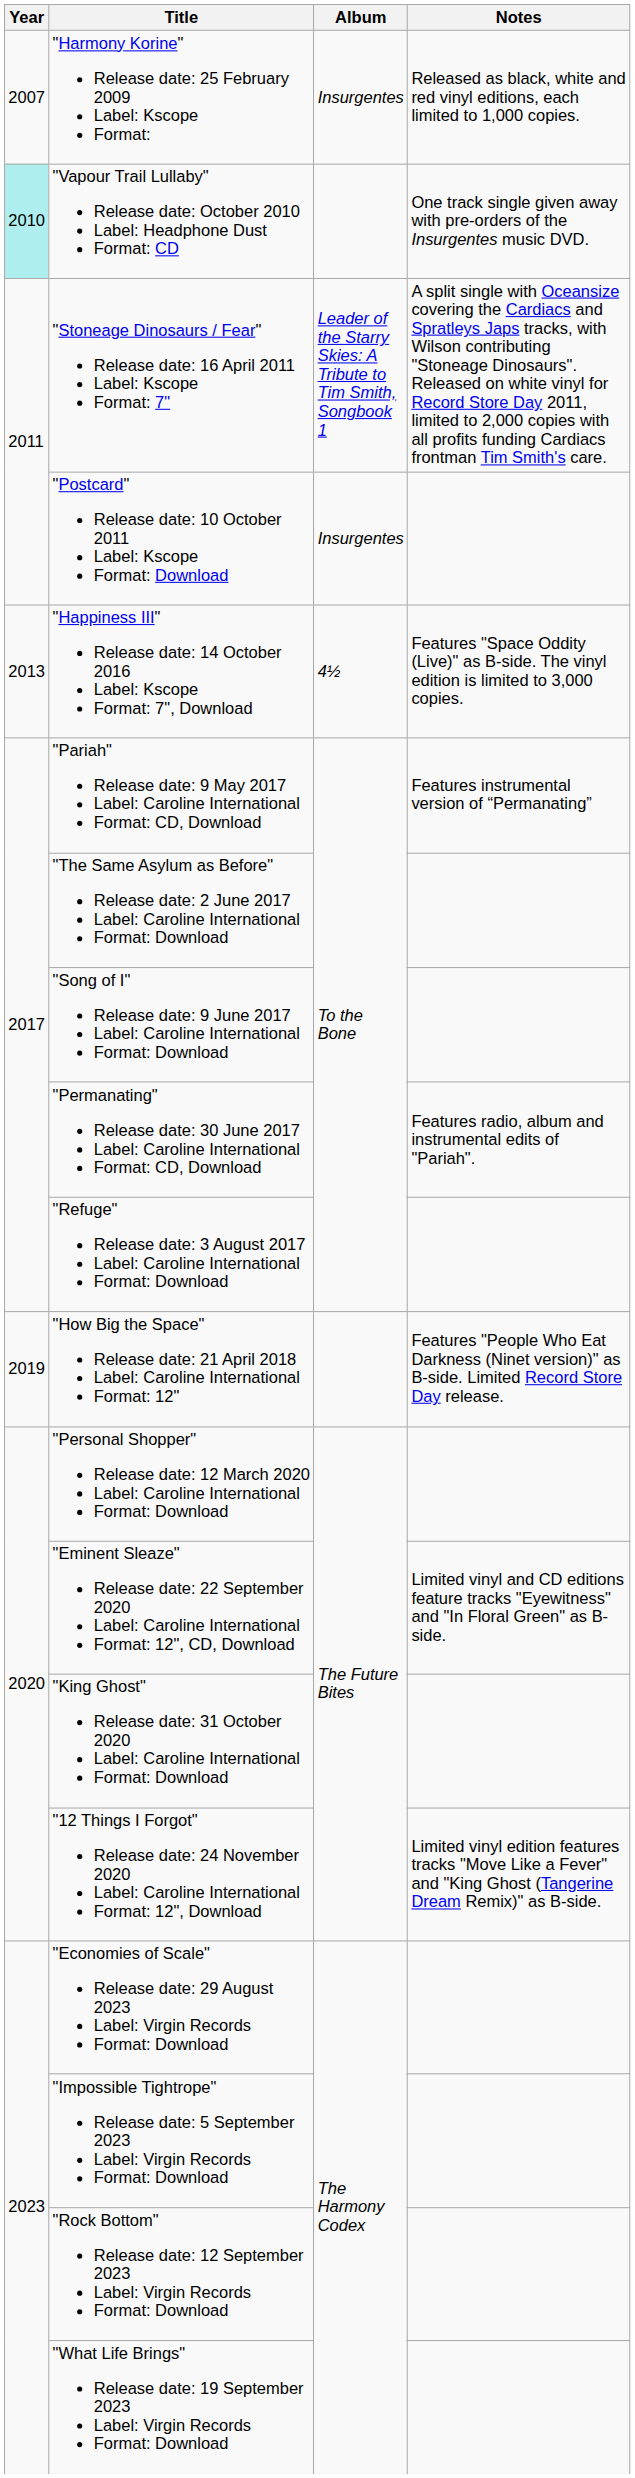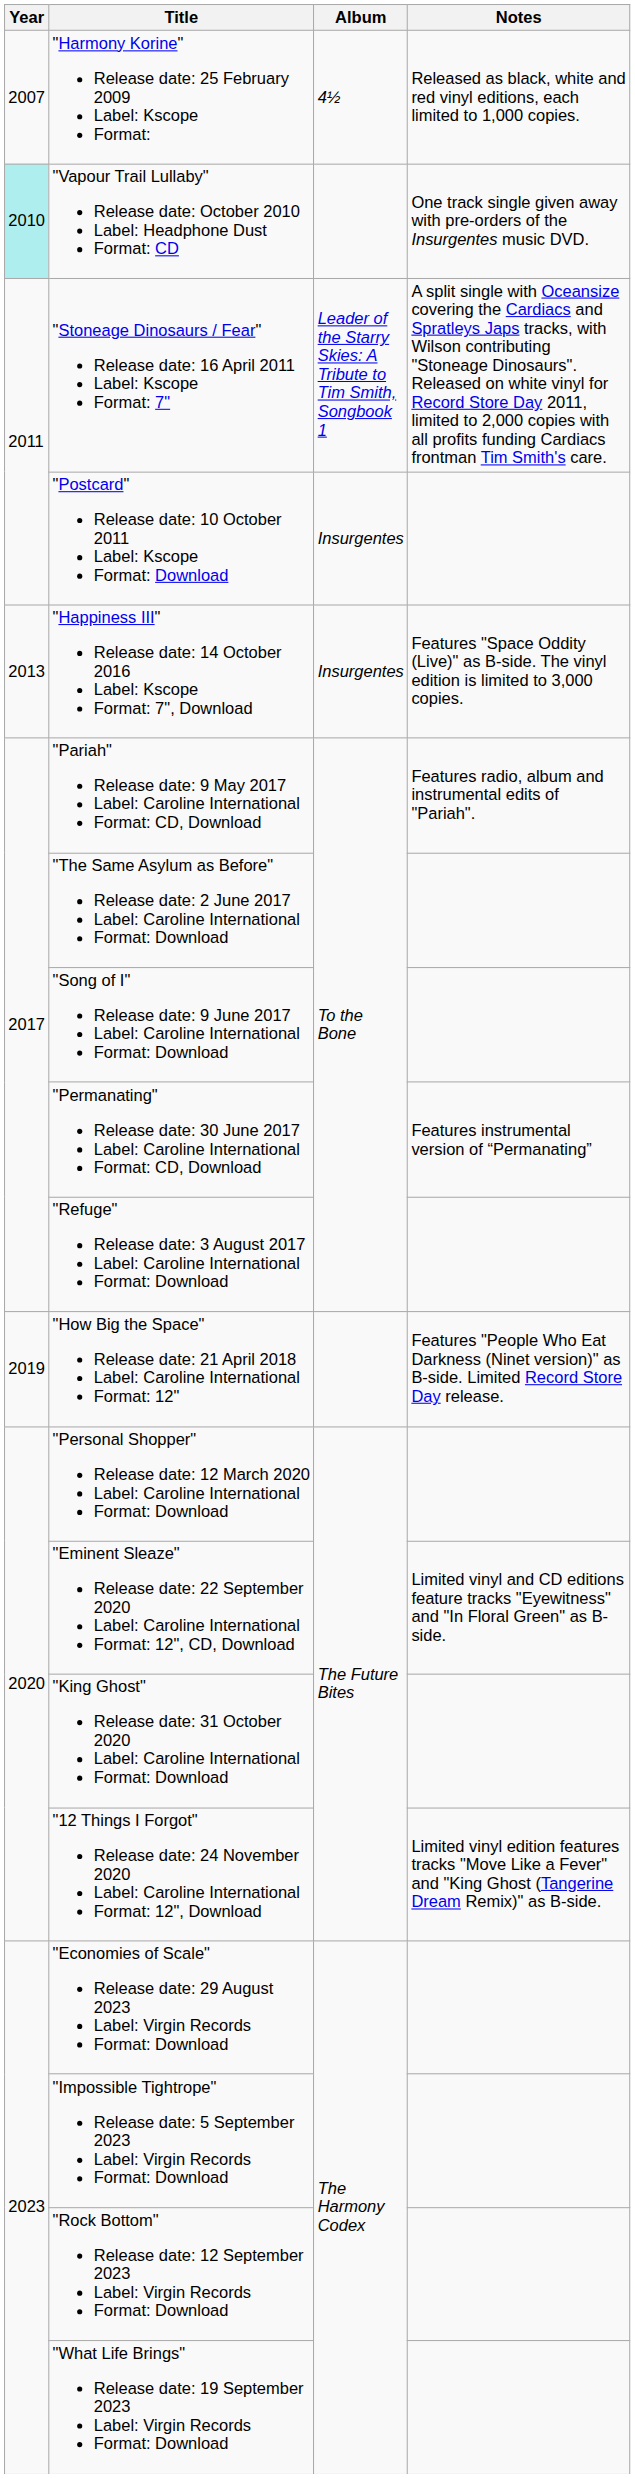(361, 97) Insurgentes -> (329, 97) 4½
(329, 671) 4½ -> (361, 671) Insurgentes
(502, 795) Features instrumental version of “Permanating” -> (508, 795) Features radio, album and instrumental edits of "Pariah".
(508, 1139) Features radio, album and instrumental edits of "Pariah". -> (502, 1139) Features instrumental version of “Permanating”
